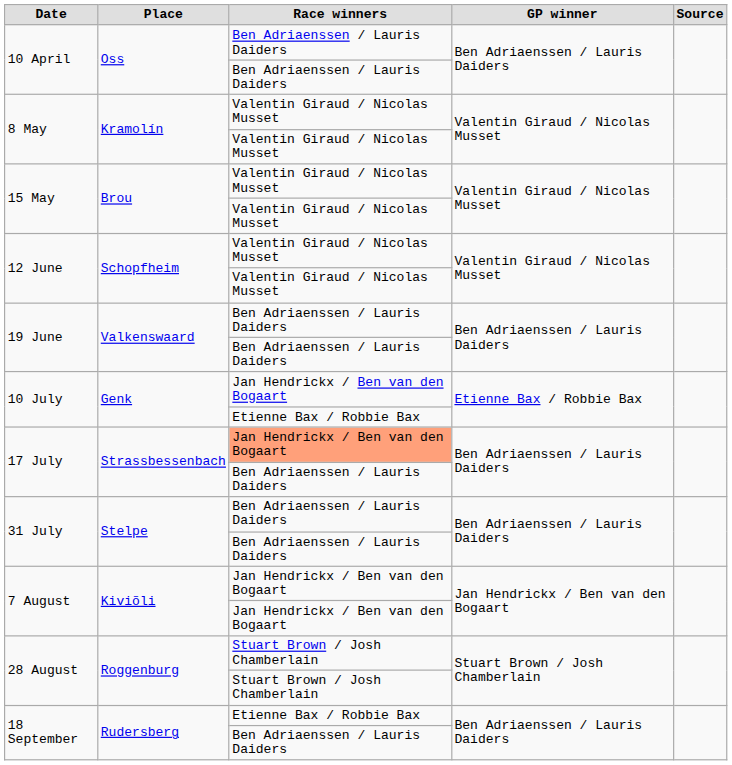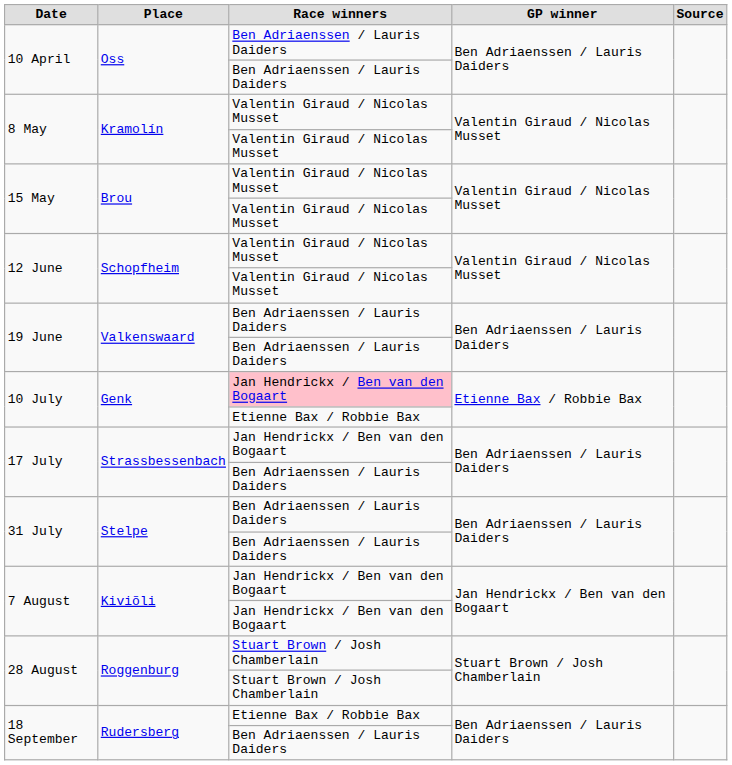(338, 390) no background -> (338, 390) pink background
(338, 445) lightsalmon background -> (338, 445) no background
